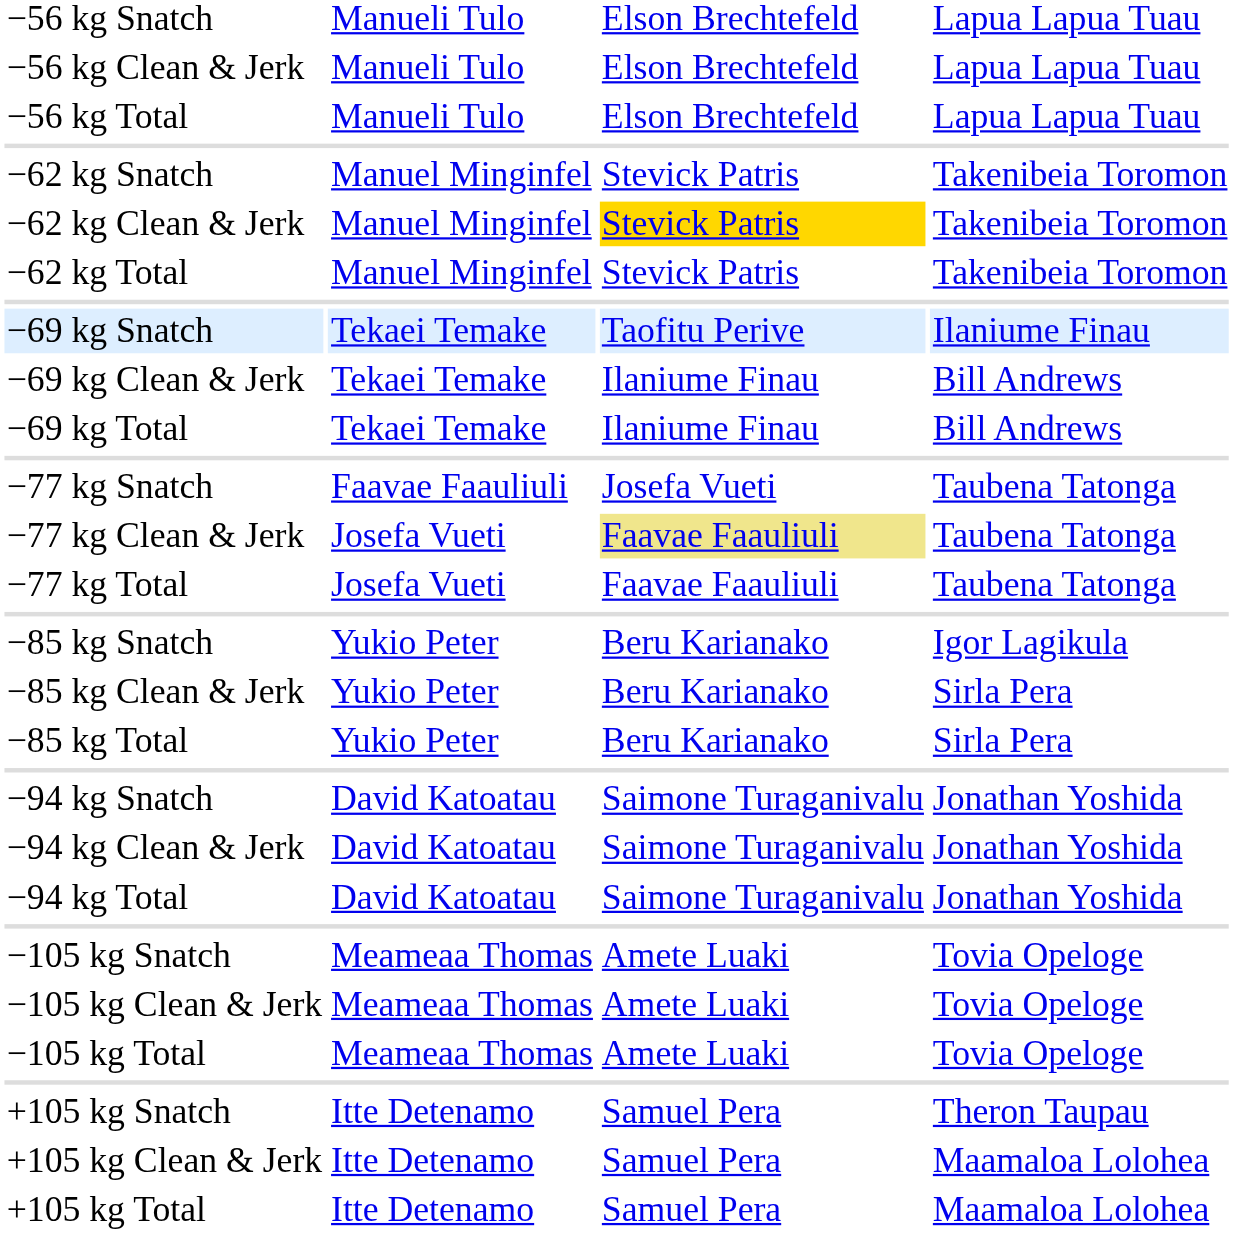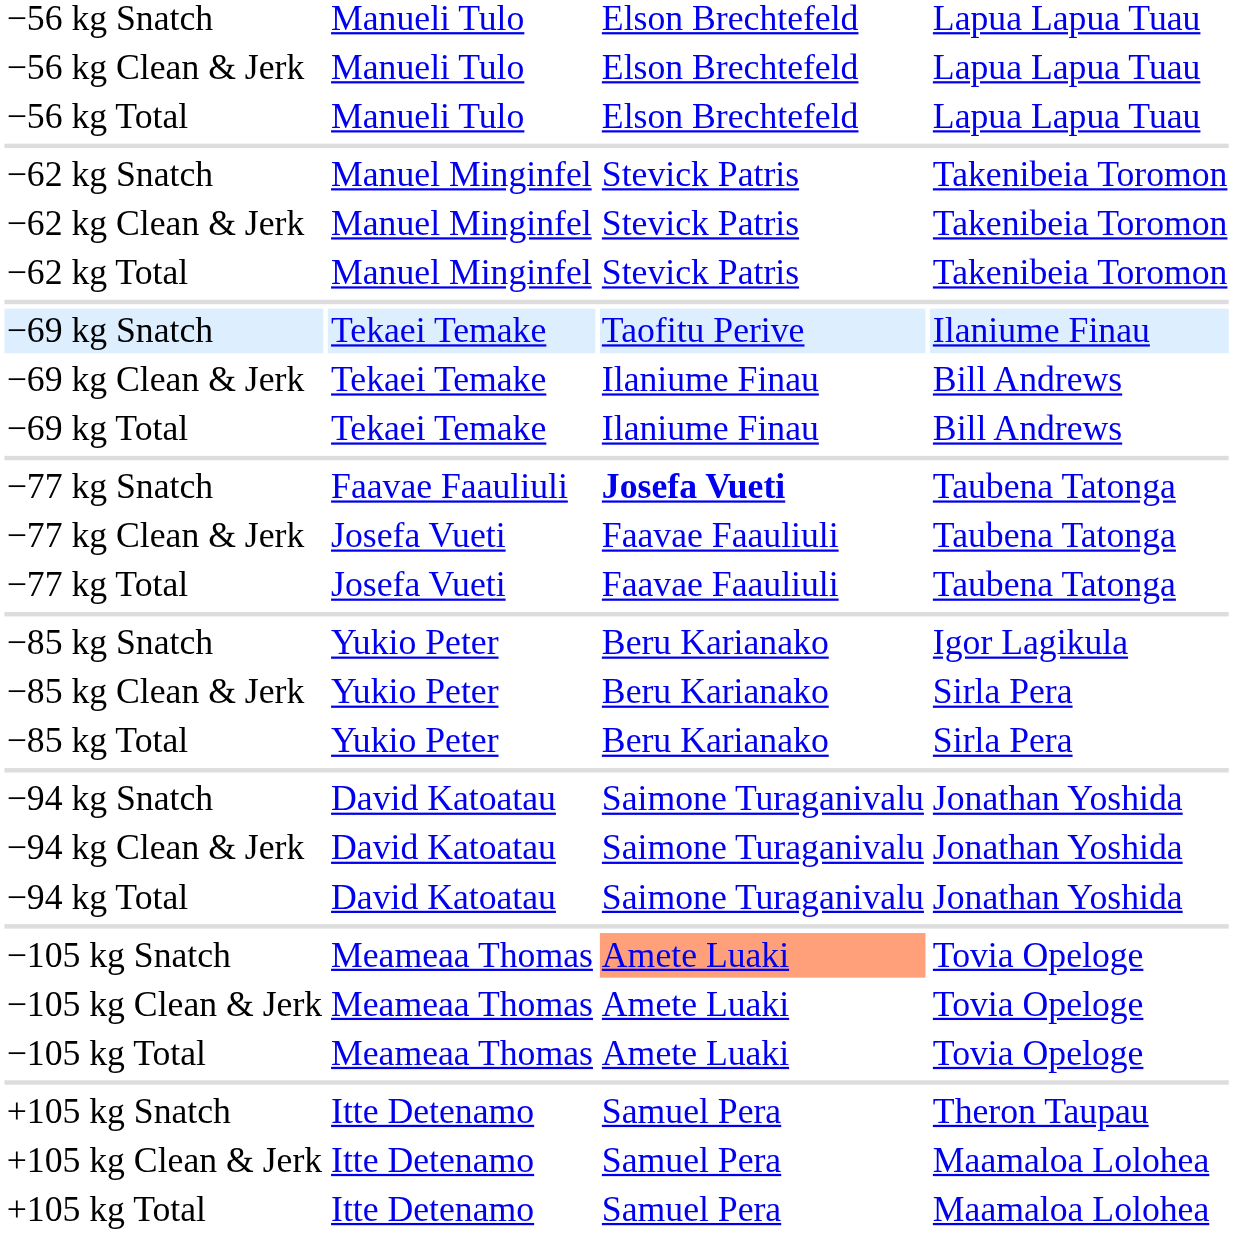(700, 223) gold background -> (700, 223) no background
(689, 486) normal -> (694, 486) bold
(720, 535) khaki background -> (720, 535) no background
(695, 954) no background -> (695, 954) lightsalmon background
